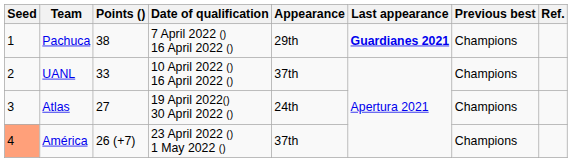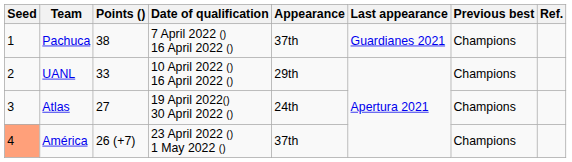(286, 40) 29th -> (286, 40) 37th
(400, 40) bold -> (398, 40) normal
(286, 74) 37th -> (286, 74) 29th
